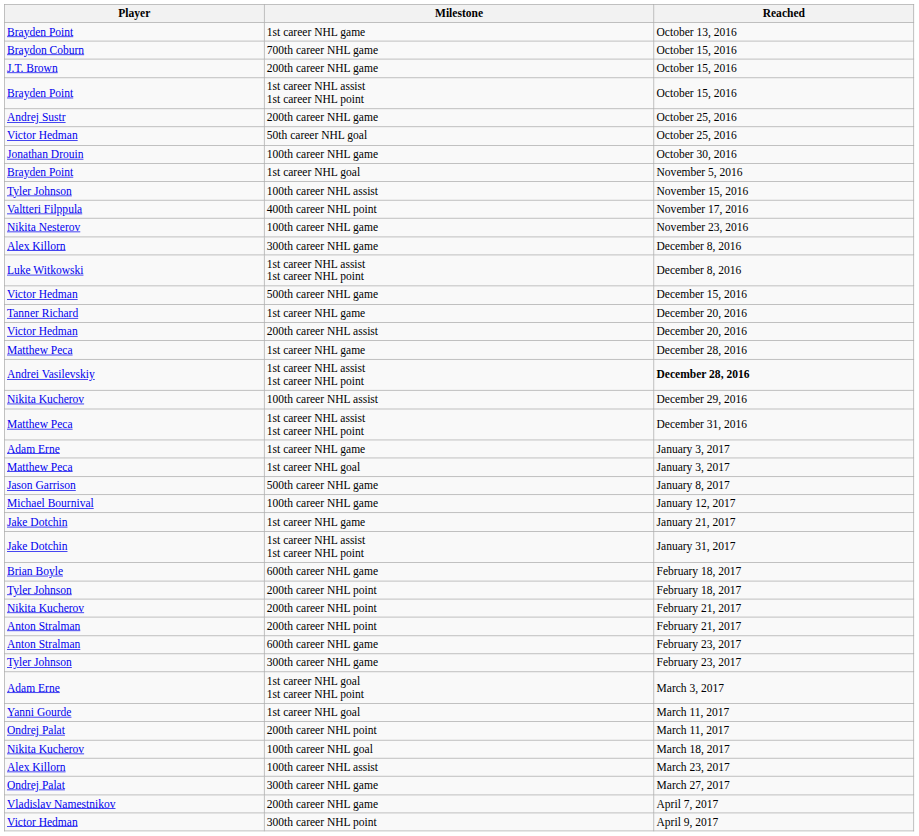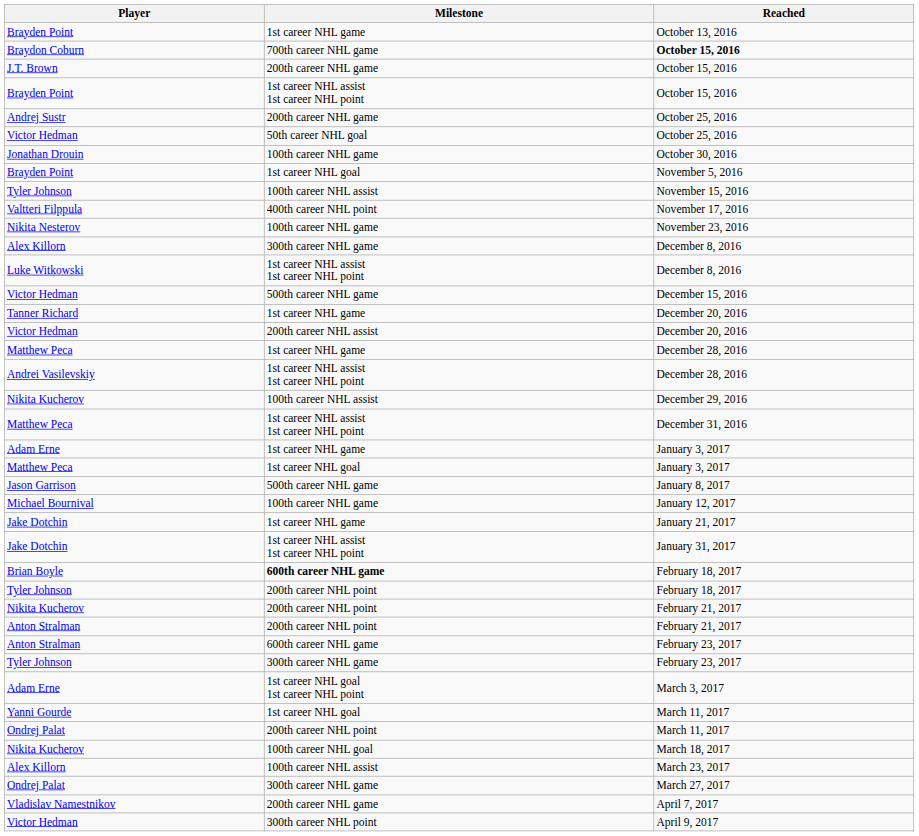(697, 50) normal -> (698, 50) bold
(703, 374) bold -> (702, 374) normal
(322, 571) normal -> (326, 571) bold
